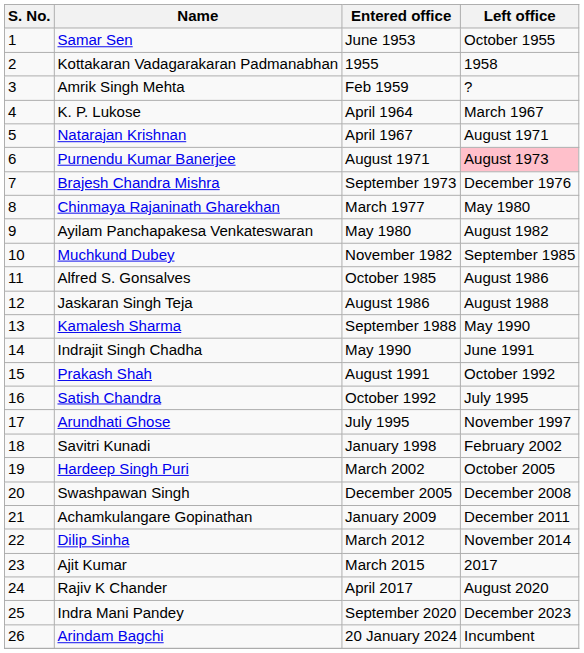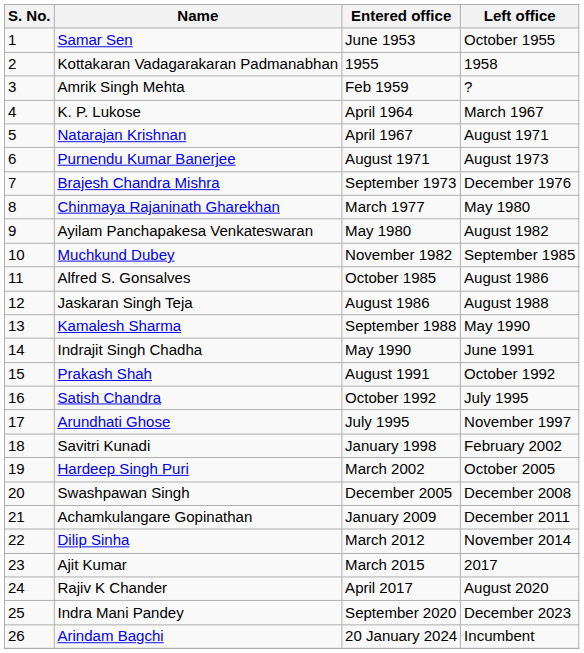(506, 159) pink background -> (506, 159) no background
